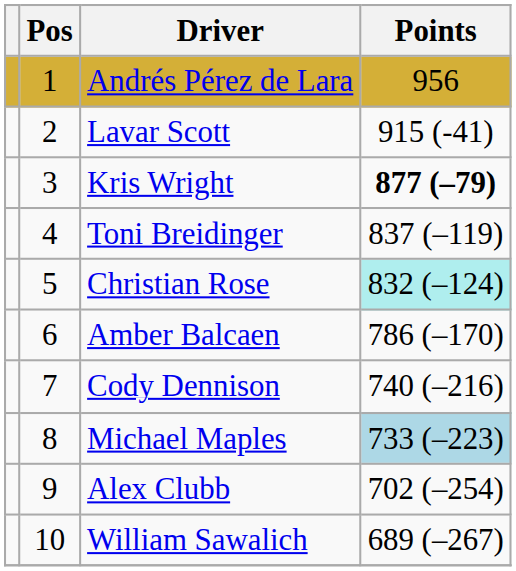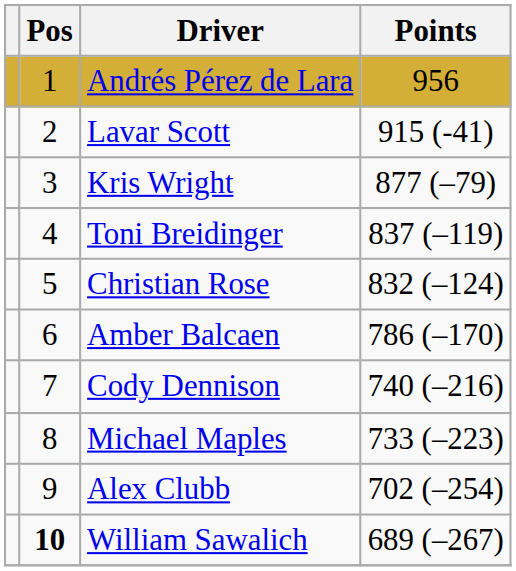(436, 182) bold -> (436, 182) normal
(436, 284) paleturquoise background -> (436, 284) no background
(436, 437) lightblue background -> (436, 437) no background
(50, 538) normal -> (50, 538) bold
